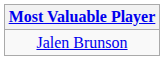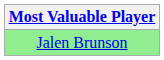(82, 42) no background -> (82, 42) lightgreen background
